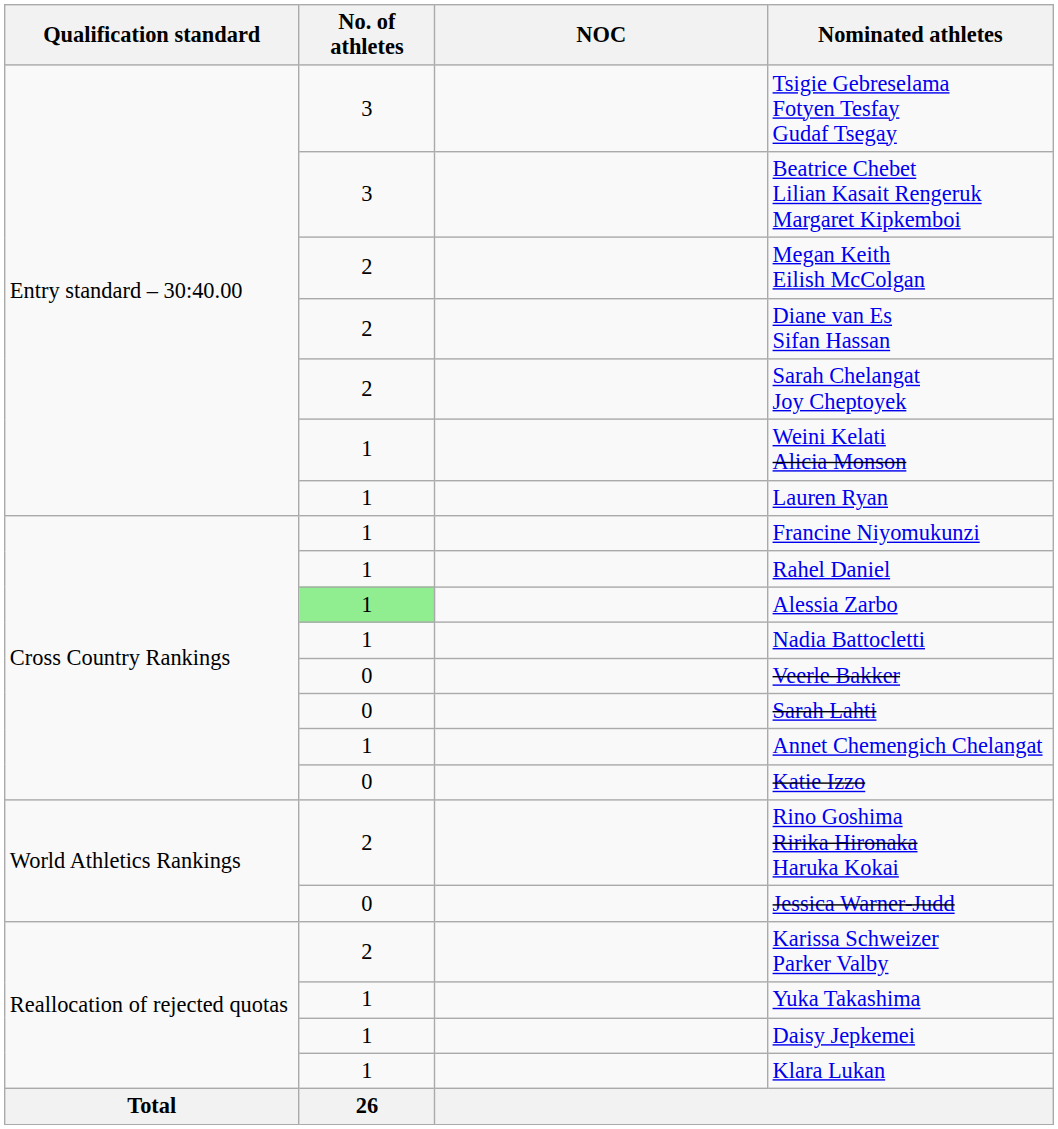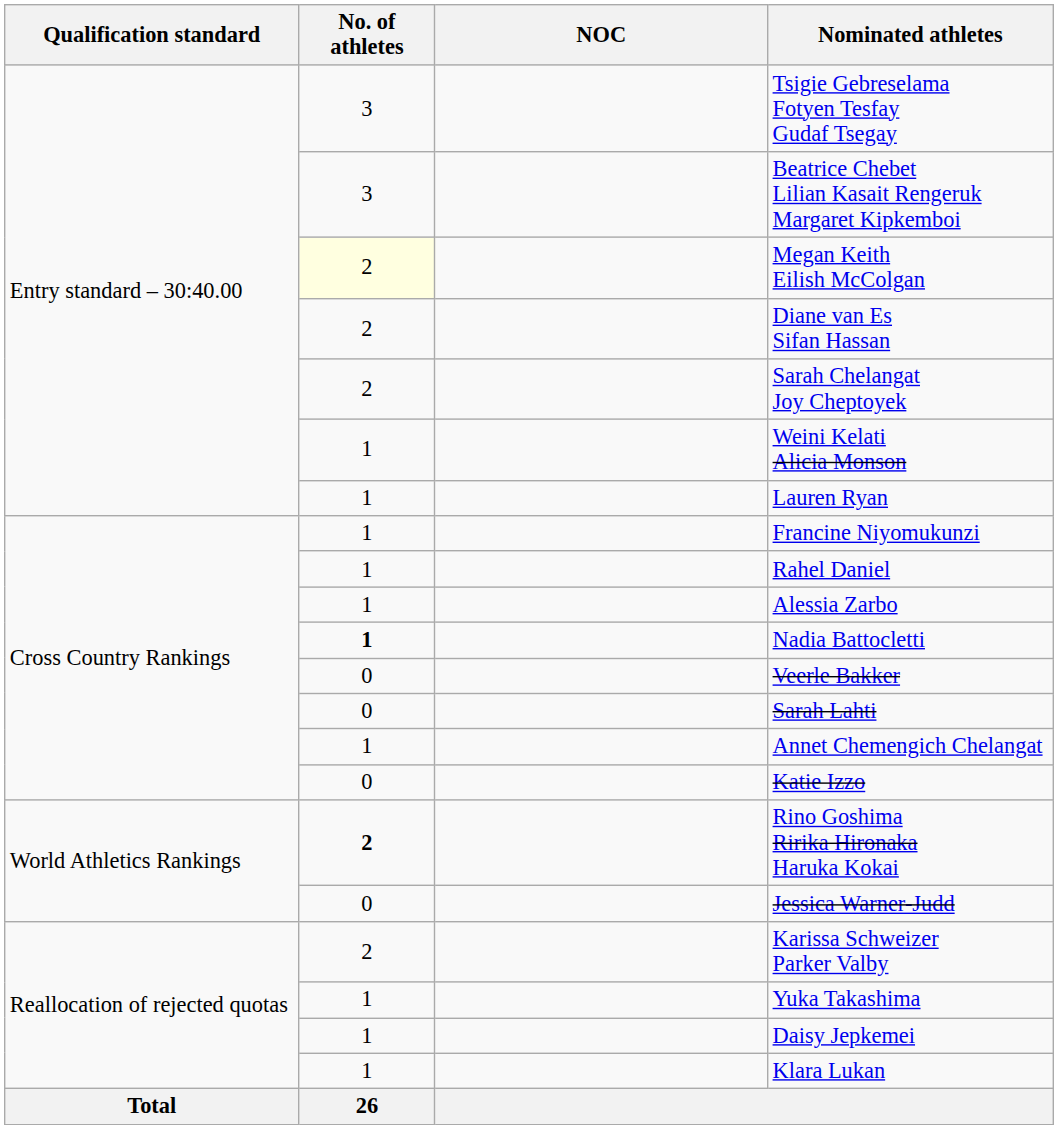(367, 267) no background -> (367, 267) lightyellow background
(367, 604) lightgreen background -> (367, 604) no background
(367, 639) normal -> (367, 639) bold
(367, 842) normal -> (367, 842) bold
